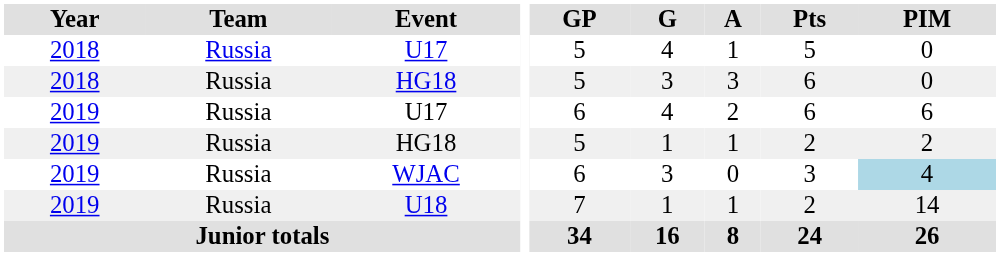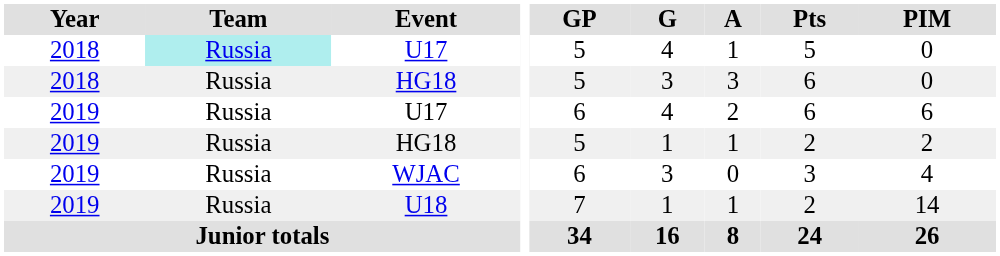(238, 50) no background -> (238, 50) paleturquoise background
(927, 174) lightblue background -> (927, 174) no background
